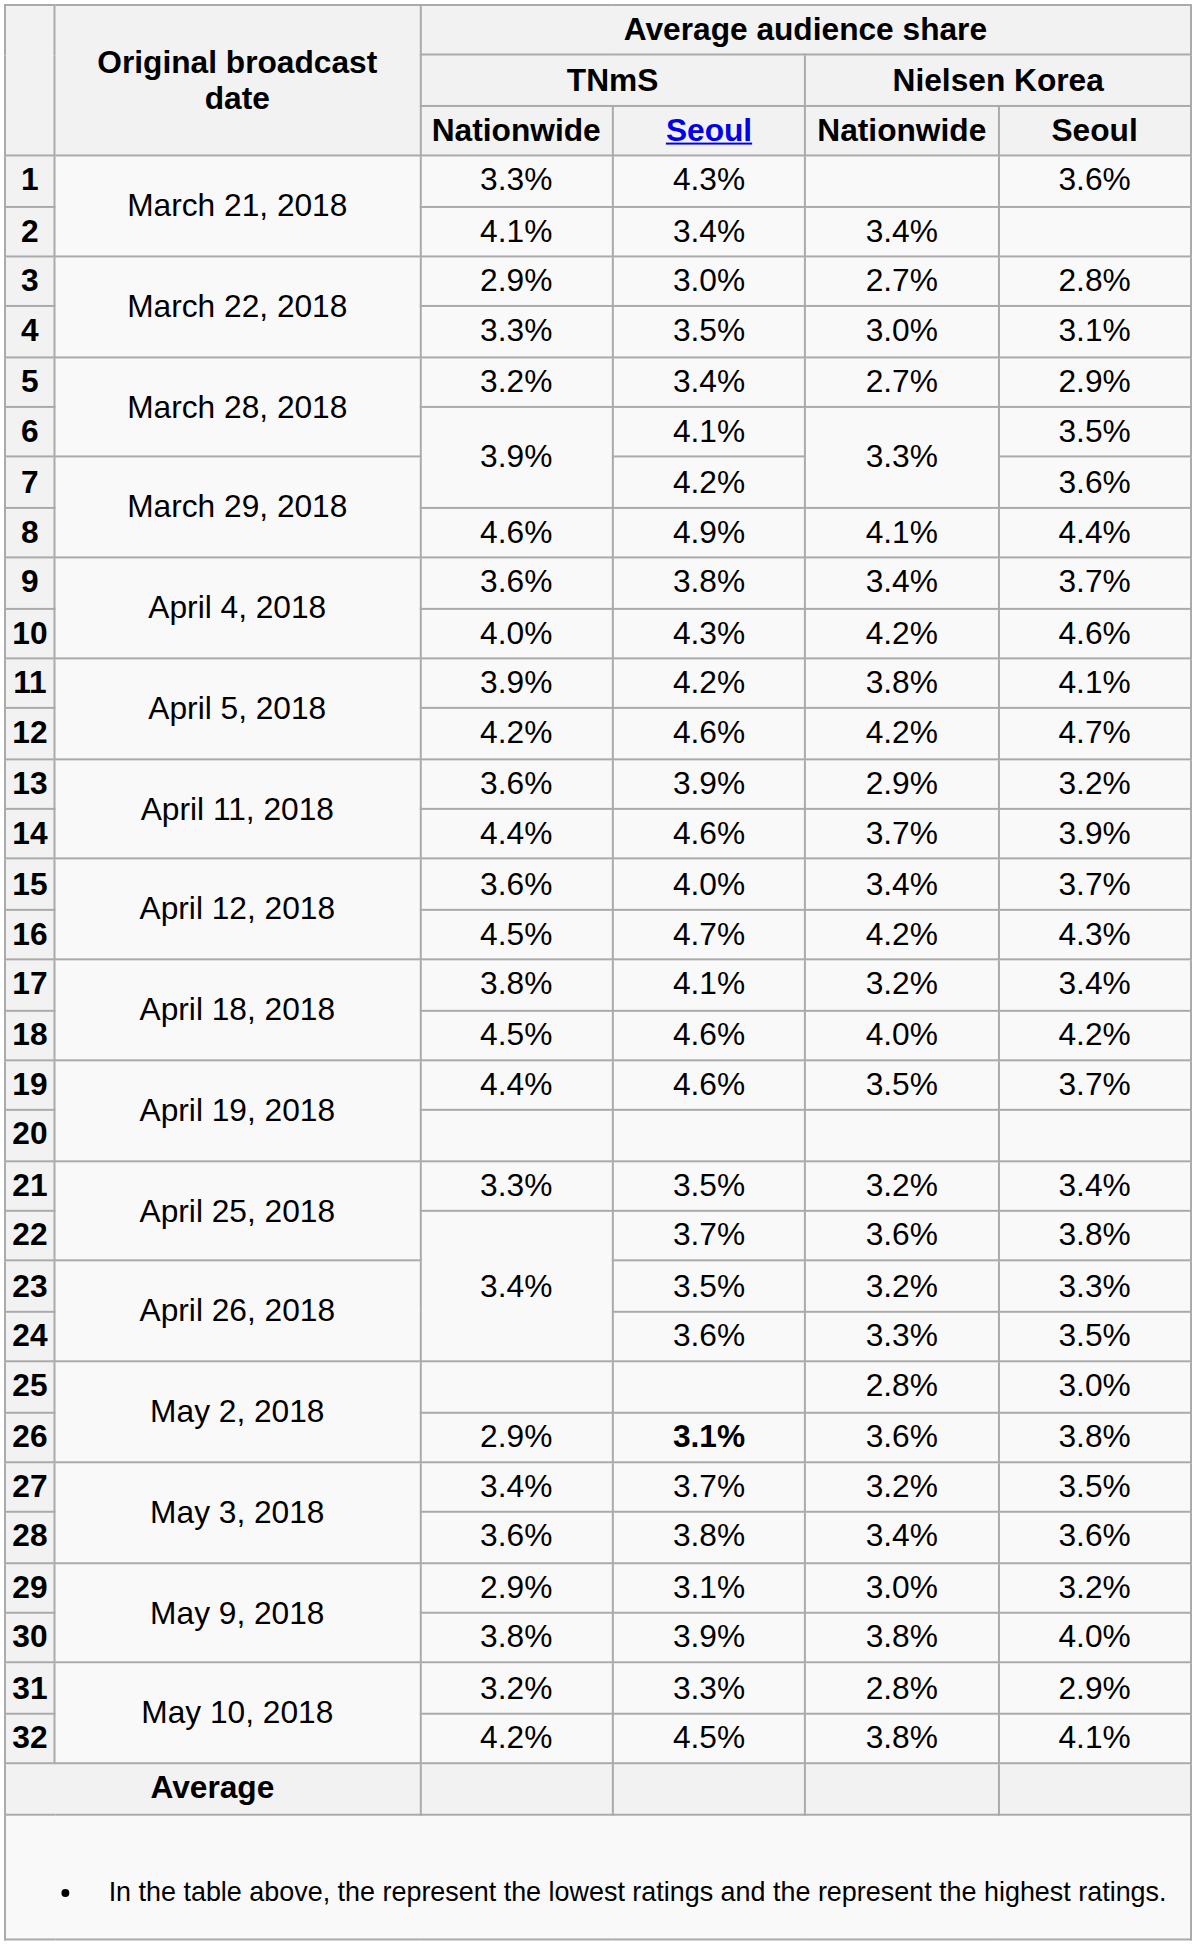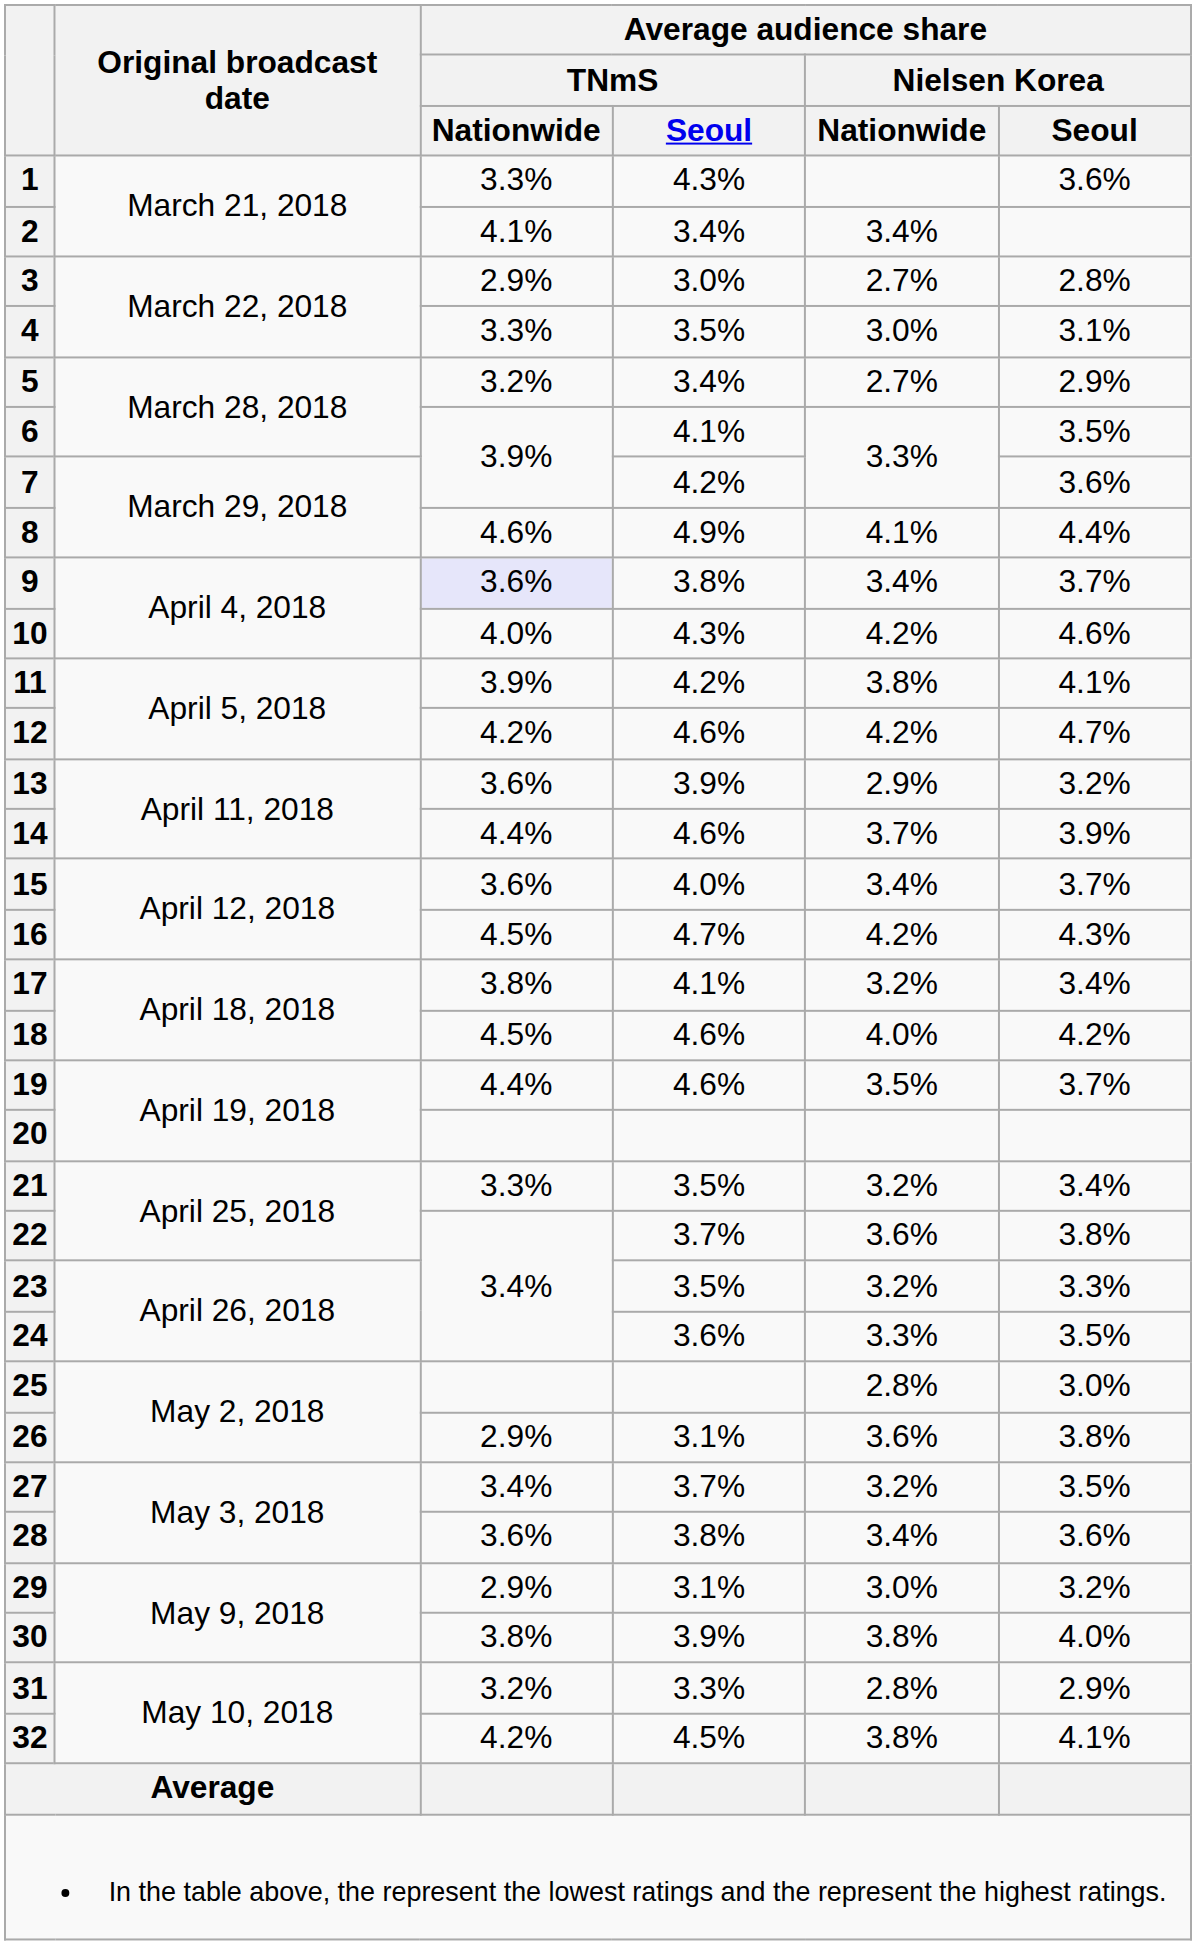(516, 582) no background -> (516, 582) lavender background
(709, 1436) bold -> (709, 1436) normal
